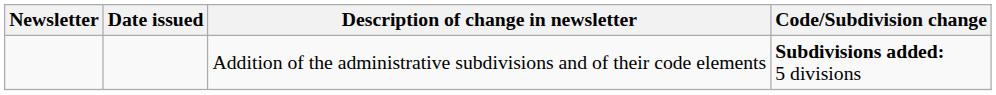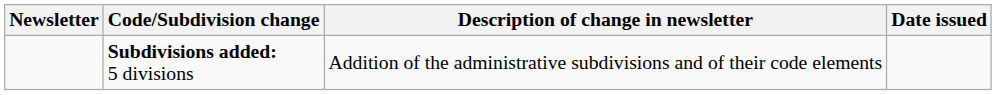columns swapped: (156, 20) <-> (881, 20)
